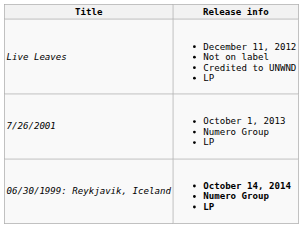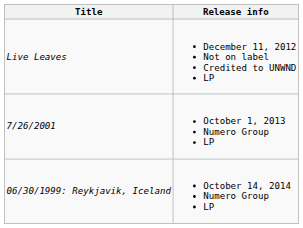(236, 196) bold -> (236, 196) normal
